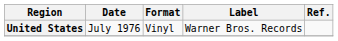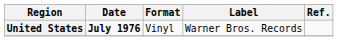(114, 28) normal -> (114, 28) bold
